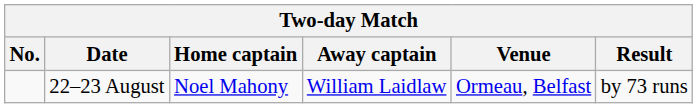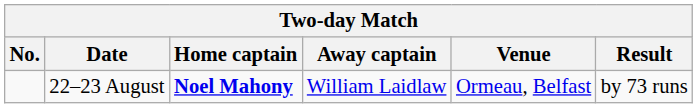(231, 86) normal -> (233, 86) bold
